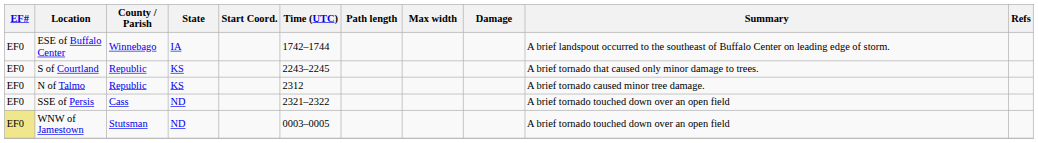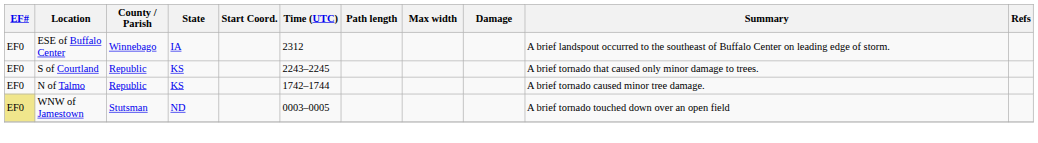(306, 46) 1742–1744 -> (293, 46) 2312
(293, 85) 2312 -> (306, 85) 1742–1744
- row: (66, 102)
